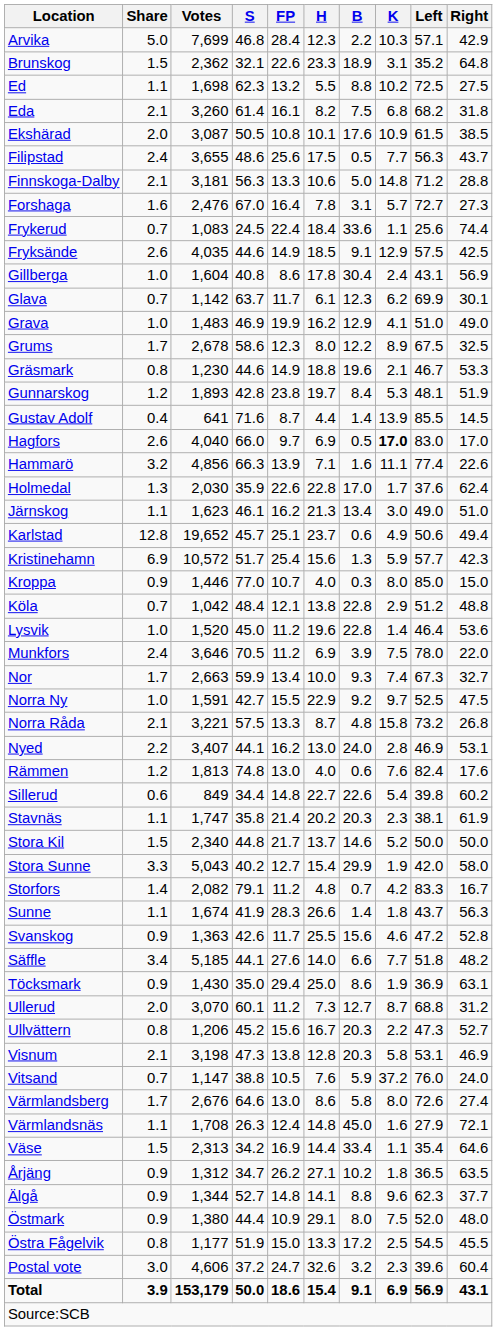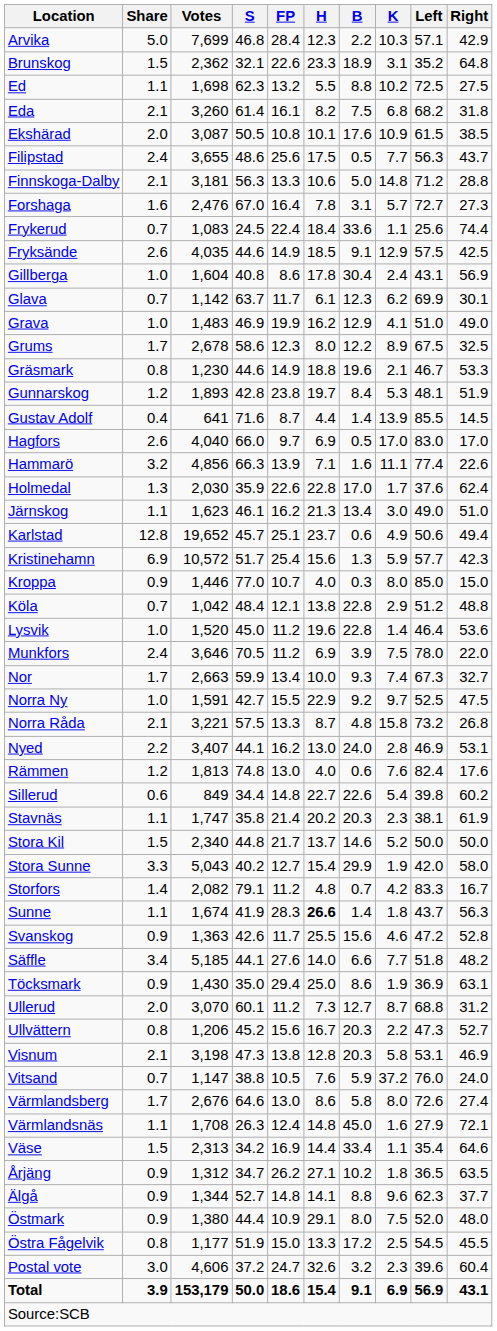(393, 441) bold -> (393, 441) normal
(321, 913) normal -> (321, 913) bold
